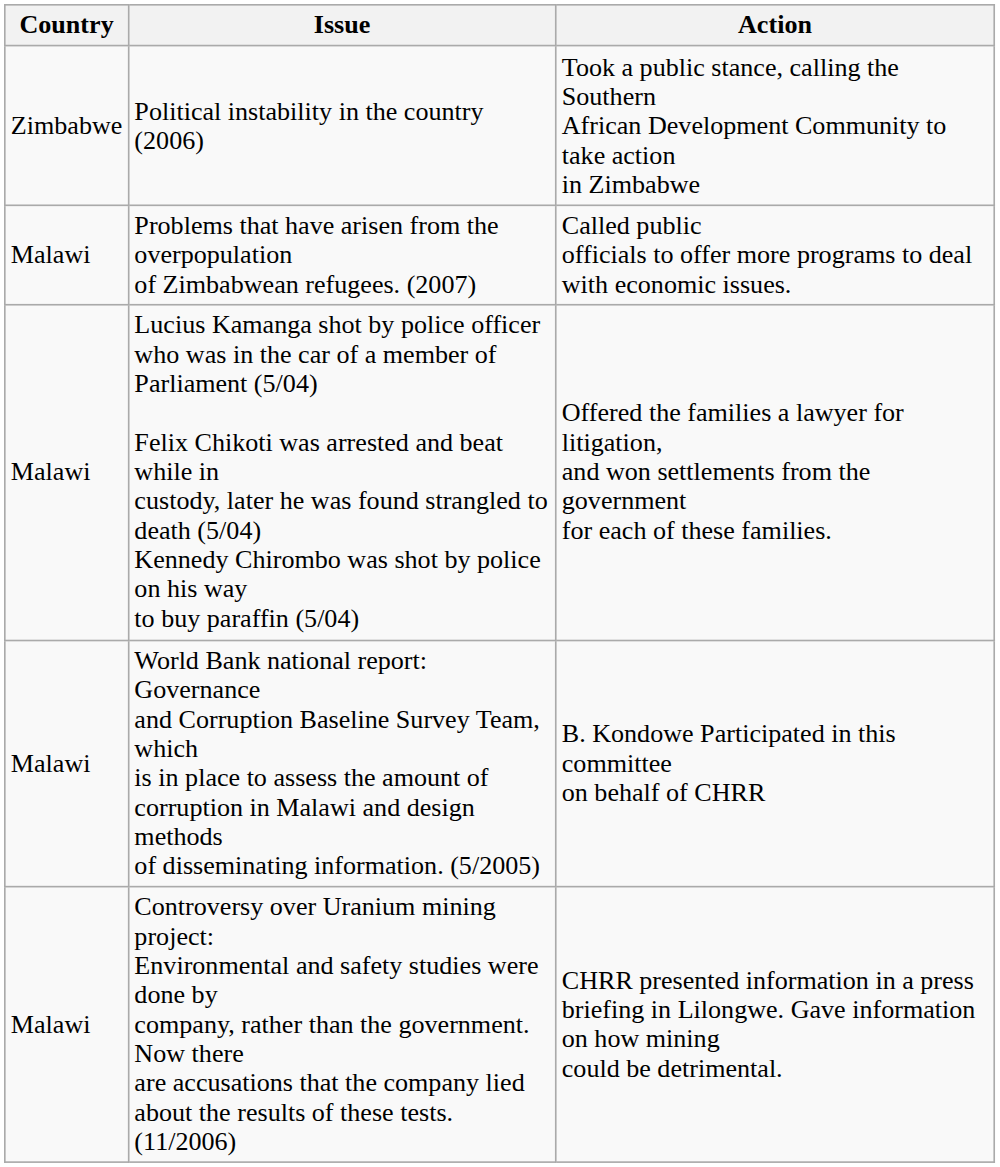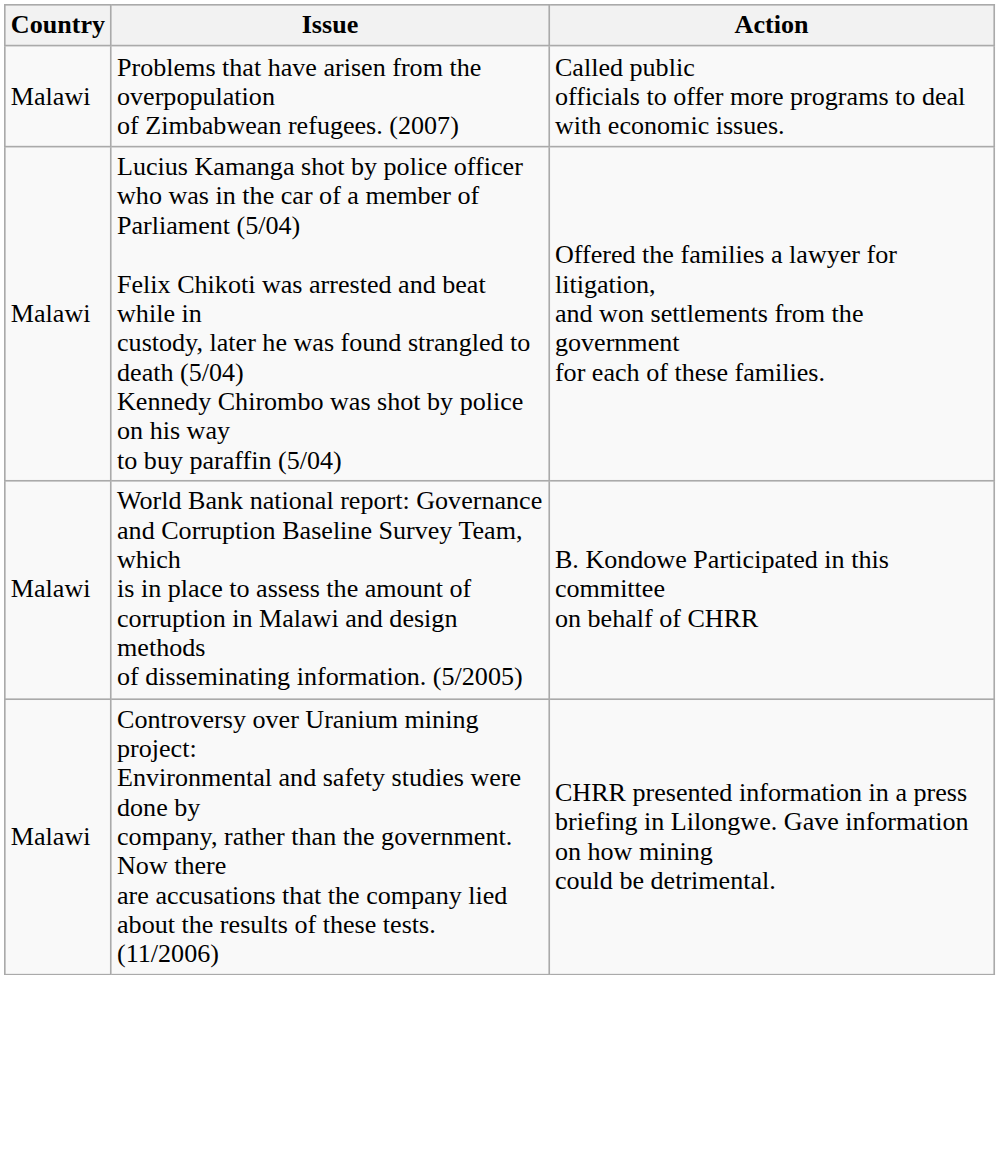- row: (309, 125)
